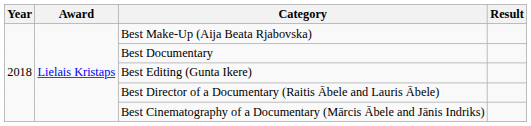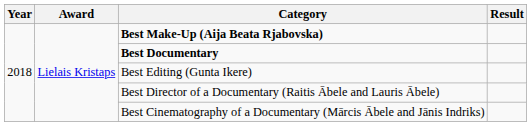(216, 33) normal -> (222, 33) bold
(167, 53) normal -> (170, 53) bold
